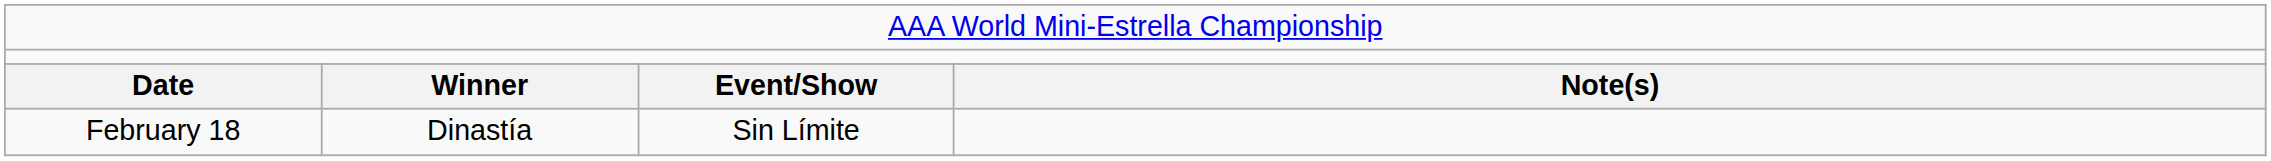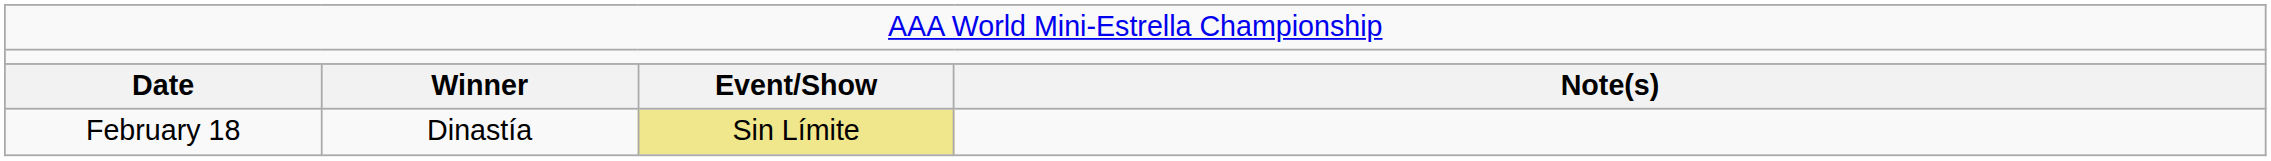(796, 131) no background -> (796, 131) khaki background
